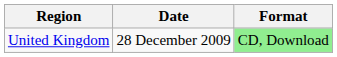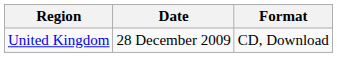(283, 40) lightgreen background -> (283, 40) no background
